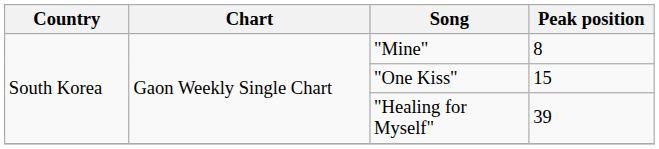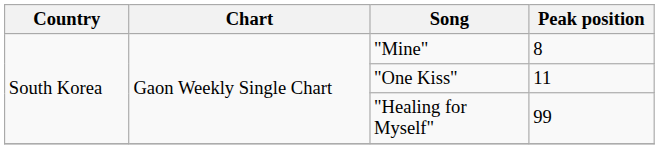(543, 78) 15 -> (542, 78) 11
(543, 117) 39 -> (543, 117) 99
